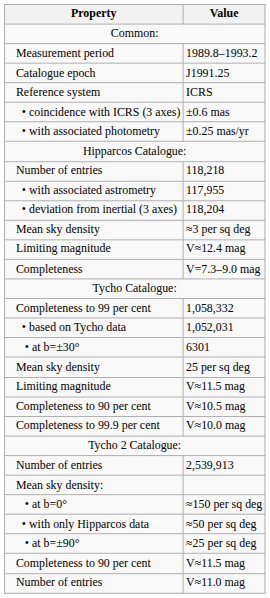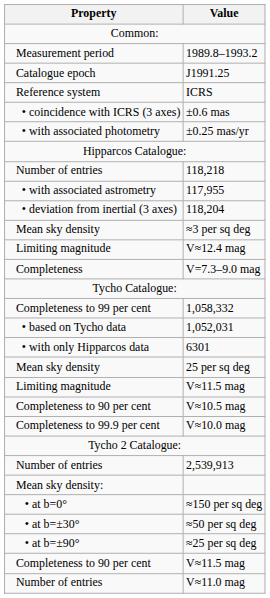(43, 347) • at b=±30° -> (84, 347) • with only Hipparcos data
(84, 524) • with only Hipparcos data -> (43, 524) • at b=±30°
